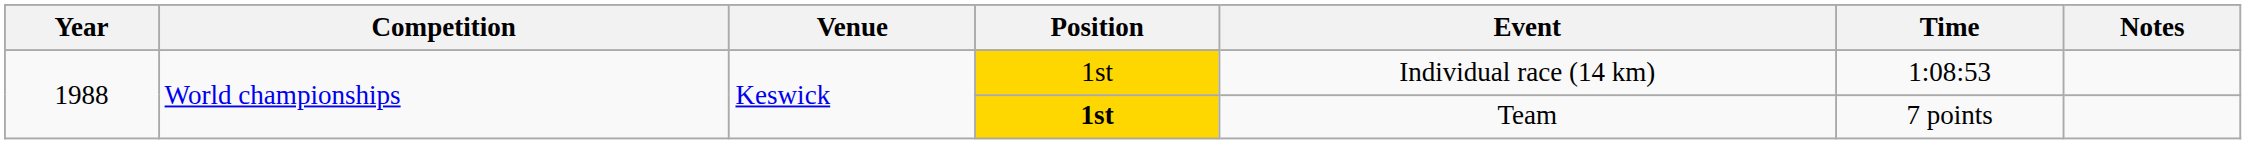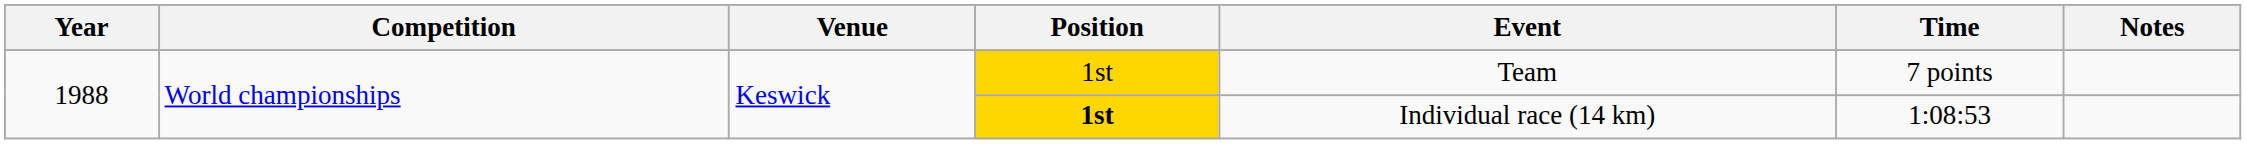(1527, 71) Individual race (14 km) -> (1527, 71) Team
(1950, 71) 1:08:53 -> (1950, 71) 7 points
(1527, 116) Team -> (1527, 116) Individual race (14 km)
(1950, 116) 7 points -> (1950, 116) 1:08:53
